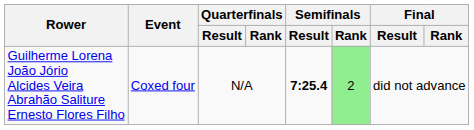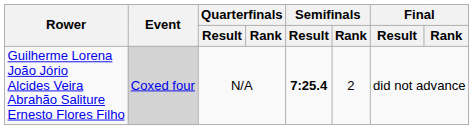(163, 86) no background -> (163, 86) lightgrey background
(351, 86) lightgreen background -> (351, 86) no background
